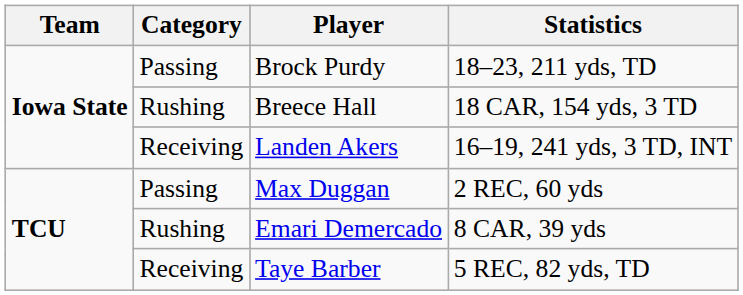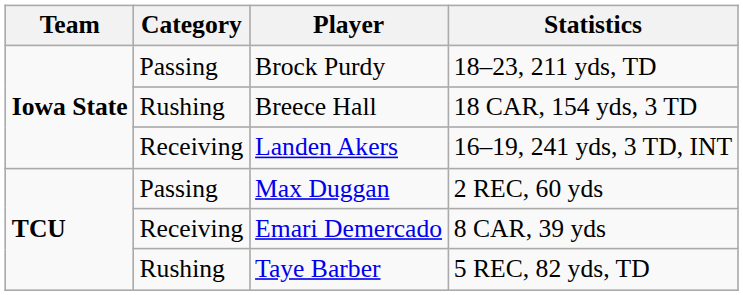(182, 228) Rushing -> (191, 228) Receiving
(191, 268) Receiving -> (182, 268) Rushing
